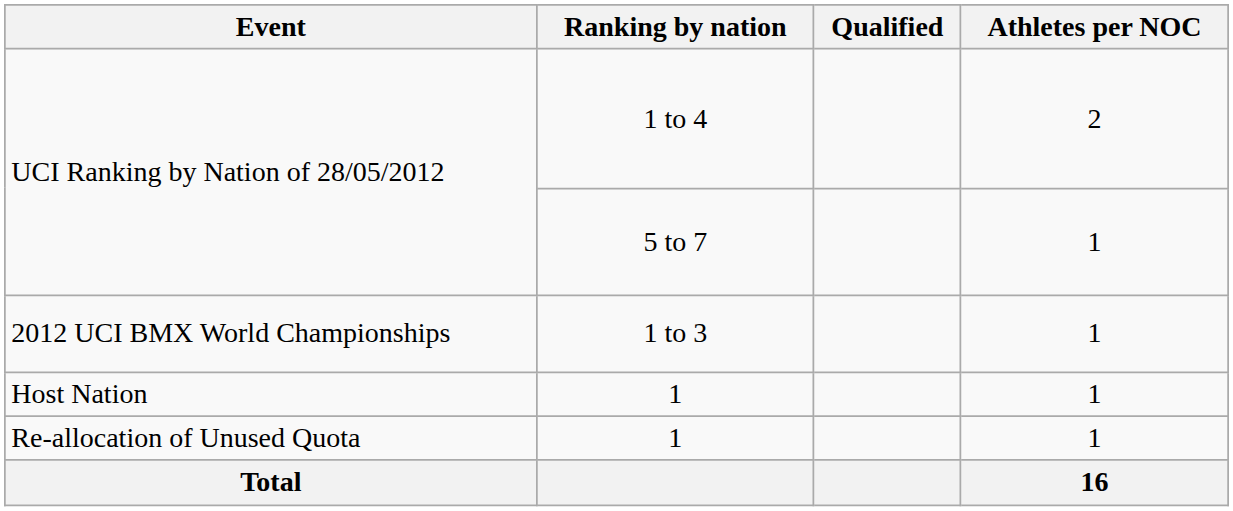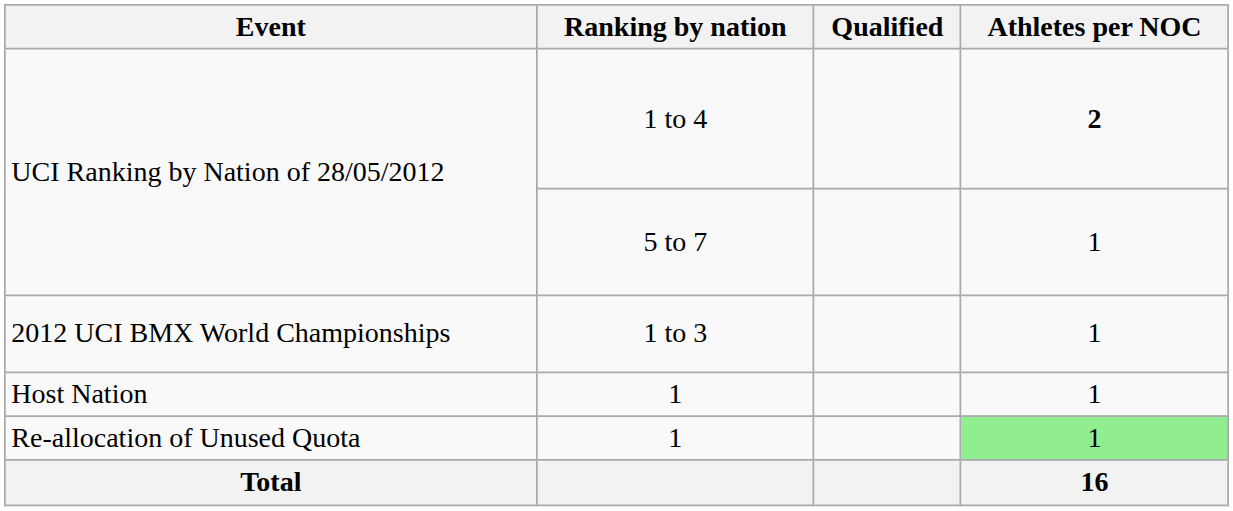(1094, 118) normal -> (1094, 118) bold
(1094, 437) no background -> (1094, 437) lightgreen background
